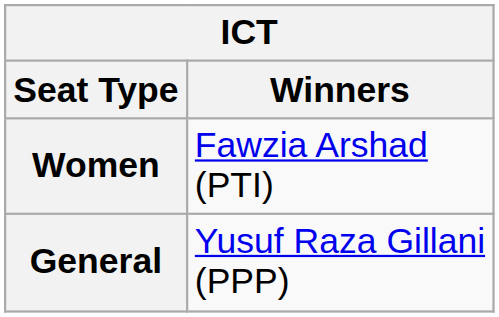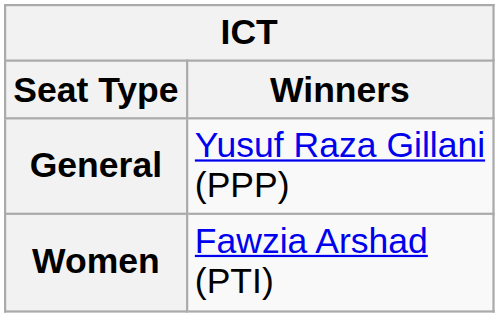rows swapped: (96, 261) <-> (96, 165)
